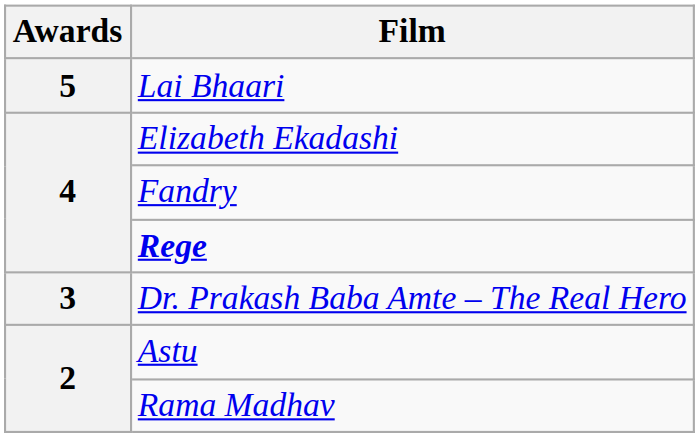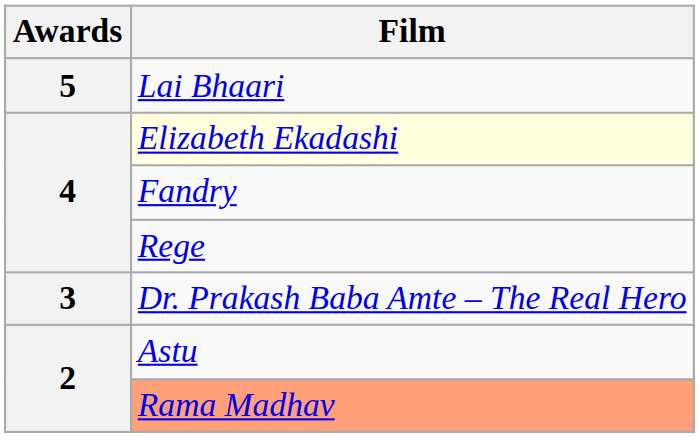(268, 138) no background -> (268, 138) lightyellow background
(172, 244) bold -> (171, 244) normal
(236, 404) no background -> (236, 404) lightsalmon background
